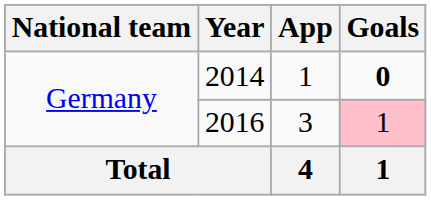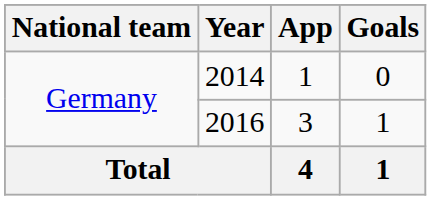(383, 75) bold -> (383, 75) normal
(383, 122) pink background -> (383, 122) no background
